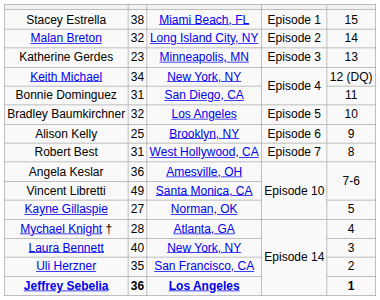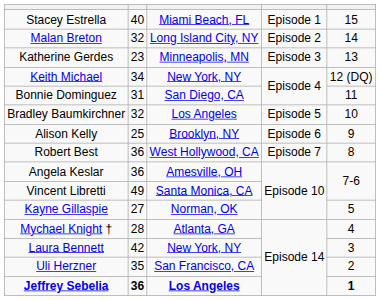(137, 19) 38 -> (137, 19) 40
(137, 152) 31 -> (137, 152) 36
(137, 247) 40 -> (137, 247) 42
